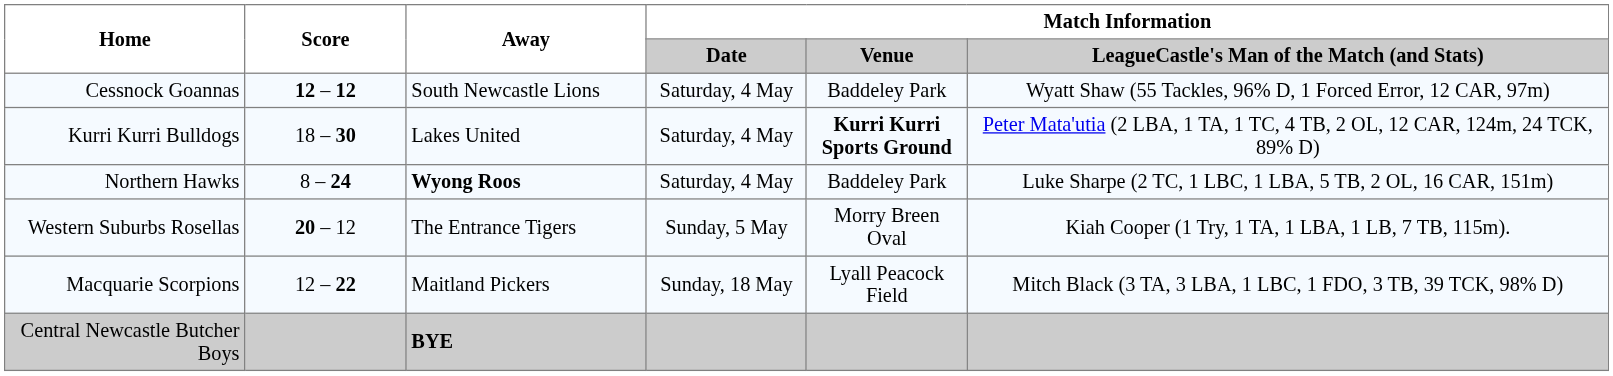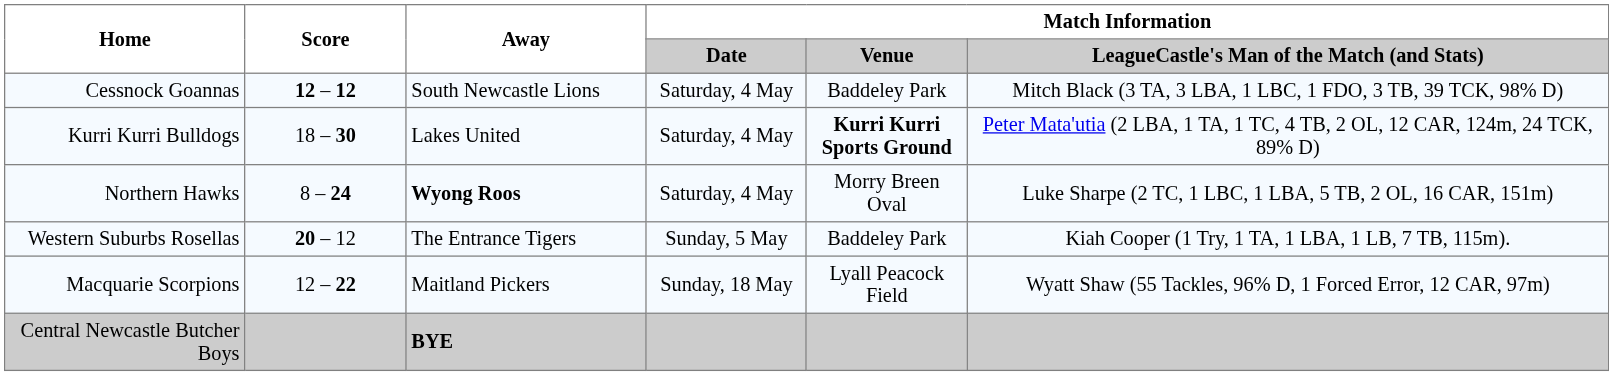(1288, 90) Wyatt Shaw (55 Tackles, 96% D, 1 Forced Error, 12 CAR, 97m) -> (1288, 90) Mitch Black (3 TA, 3 LBA, 1 LBC, 1 FDO, 3 TB, 39 TCK, 98% D)
(887, 181) Baddeley Park -> (887, 193) Morry Breen Oval
(887, 227) Morry Breen Oval -> (887, 238) Baddeley Park
(1288, 284) Mitch Black (3 TA, 3 LBA, 1 LBC, 1 FDO, 3 TB, 39 TCK, 98% D) -> (1288, 284) Wyatt Shaw (55 Tackles, 96% D, 1 Forced Error, 12 CAR, 97m)
